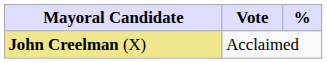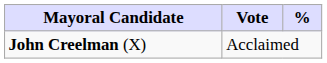(77, 44) khaki background -> (77, 44) no background
